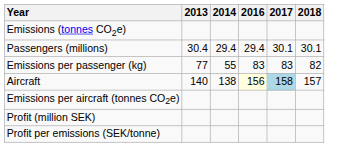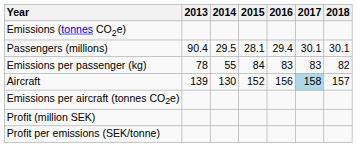+ column: (253, 12)
(198, 48) 30.4 -> (198, 48) 90.4
(226, 48) 29.4 -> (226, 48) 29.5
(202, 65) 77 -> (202, 65) 78
(199, 81) 140 -> (199, 81) 139
(227, 81) 138 -> (227, 81) 130
(256, 81) lightyellow background -> (284, 81) no background
